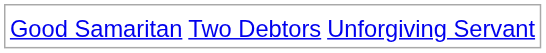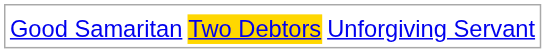(255, 28) no background -> (255, 28) gold background
